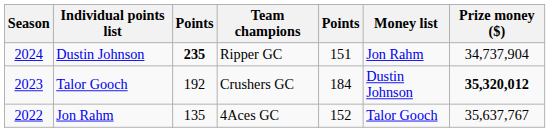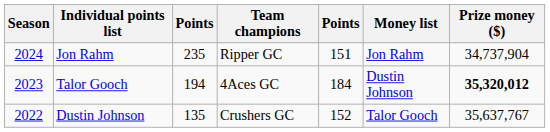(100, 54) Dustin Johnson -> (85, 54) Jon Rahm
(195, 54) bold -> (195, 54) normal
(195, 84) 192 -> (195, 84) 194
(257, 84) Crushers GC -> (250, 84) 4Aces GC
(85, 115) Jon Rahm -> (100, 115) Dustin Johnson
(250, 115) 4Aces GC -> (257, 115) Crushers GC
